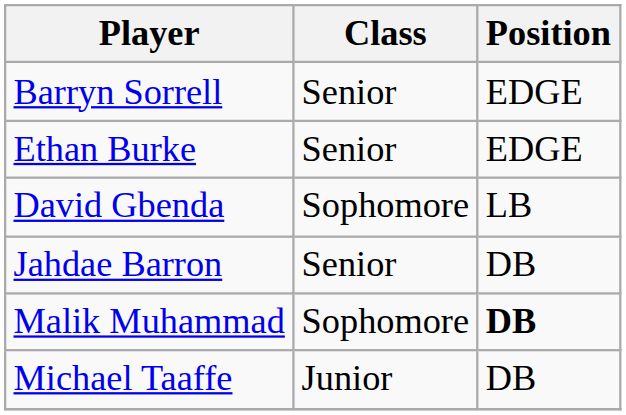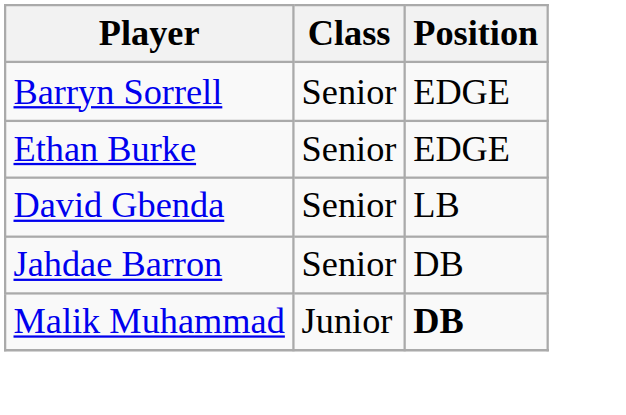(385, 206) Sophomore -> (349, 206) Senior
(385, 321) Sophomore -> (347, 321) Junior
- row: (123, 378)
